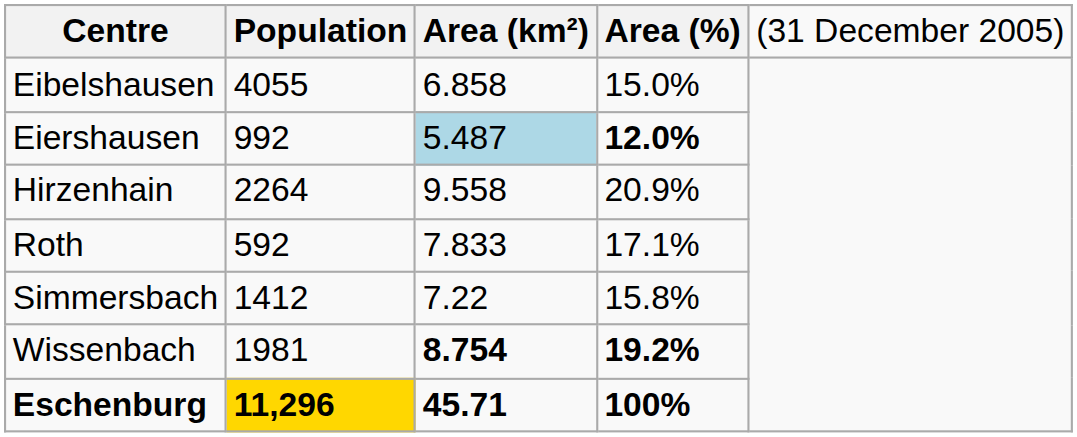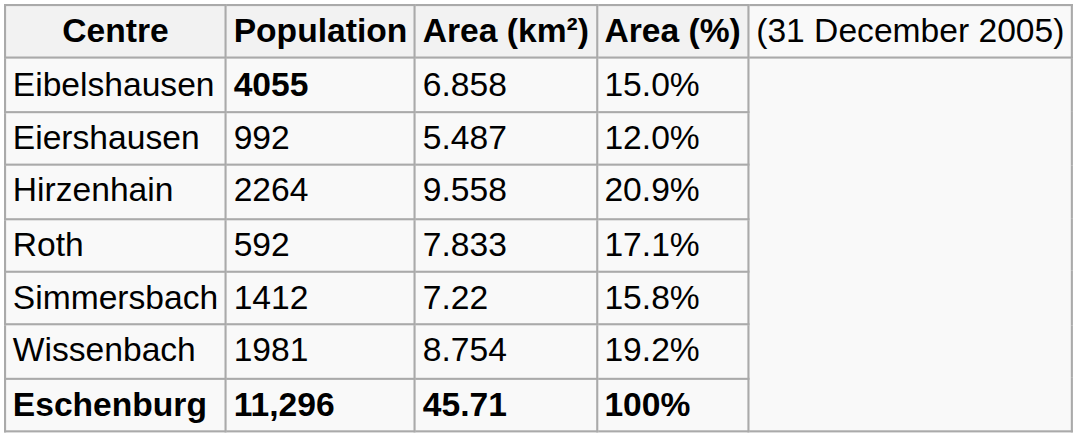(271, 84) normal -> (271, 84) bold
(465, 137) lightblue background -> (465, 137) no background
(652, 137) bold -> (652, 137) normal
(465, 350) bold -> (465, 350) normal
(652, 350) bold -> (652, 350) normal
(284, 404) gold background -> (284, 404) no background
